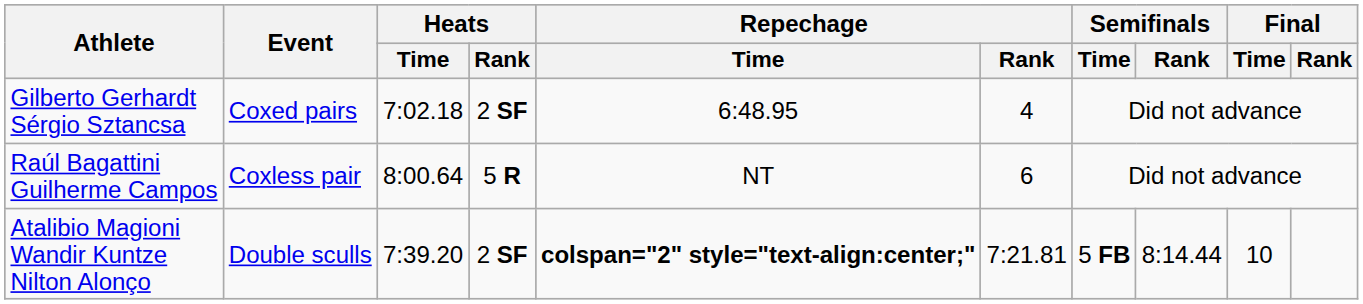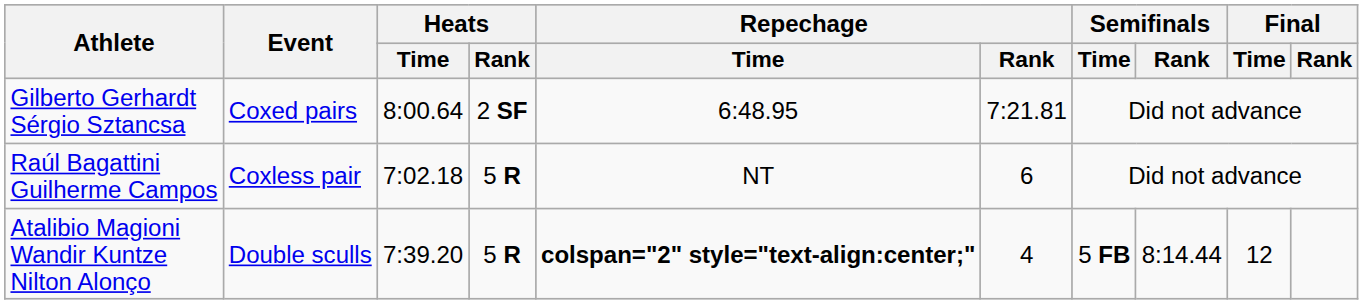(423, 111) 7:02.18 -> (423, 111) 8:00.64
(1027, 111) 4 -> (1027, 111) 7:21.81
(423, 176) 8:00.64 -> (423, 176) 7:02.18
(502, 254) 2 SF -> (502, 254) 5 R
(1027, 254) 7:21.81 -> (1027, 254) 4
(1259, 254) 10 -> (1259, 254) 12
